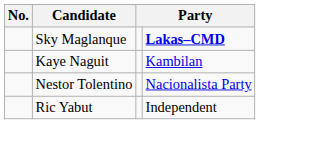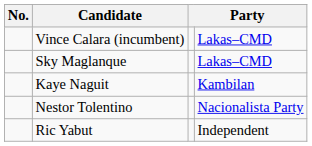+ row: (110, 38)
(185, 38) bold -> (235, 61) normal
